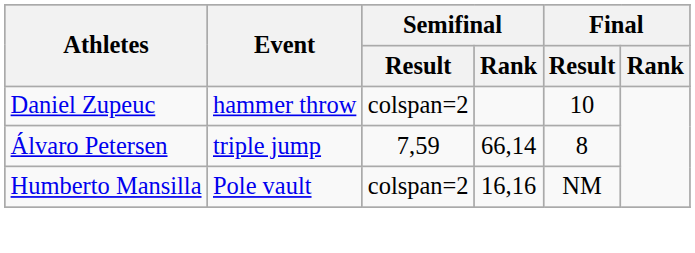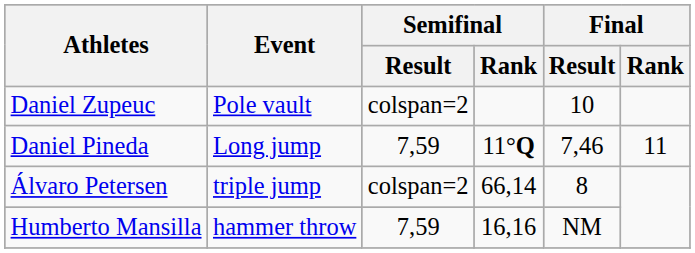(285, 105) hammer throw -> (262, 105) Pole vault
+ row: (80, 146)
(418, 146) 7,59 -> (418, 186) colspan=2
(262, 186) Pole vault -> (285, 226) hammer throw
(418, 186) colspan=2 -> (418, 226) 7,59
